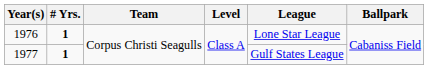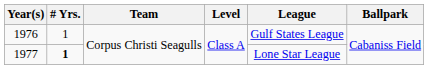(65, 34) bold -> (65, 34) normal
(297, 34) Lone Star League -> (297, 34) Gulf States League
(297, 54) Gulf States League -> (297, 54) Lone Star League
